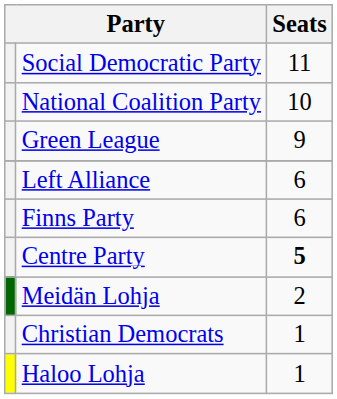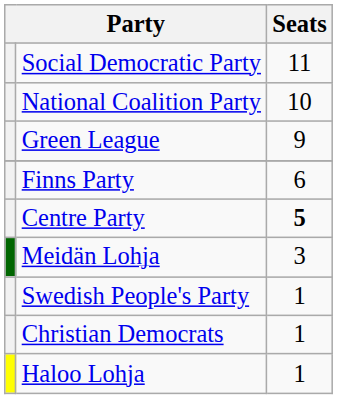- row: (86, 179)
(300, 295) 2 -> (300, 256) 3
+ row: (135, 295)
